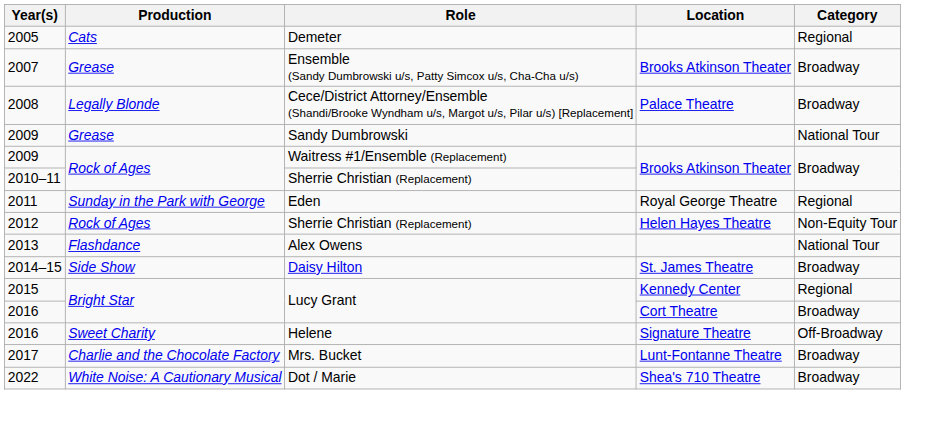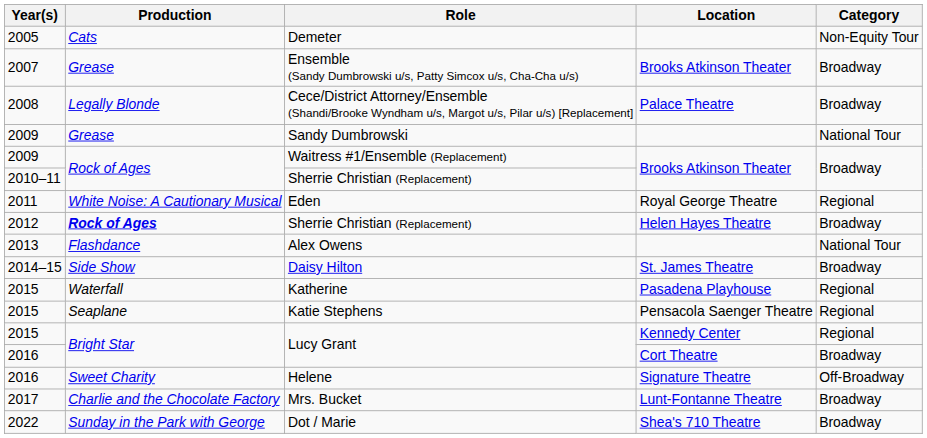(825, 37) Regional -> (869, 37) Non-Equity Tour
(167, 201) Sunday in the Park with George -> (175, 201) White Noise: A Cautionary Musical
(109, 223) normal -> (112, 223) bold
(847, 223) Non-Equity Tour -> (850, 223) Broadway
+ row: (23, 289)
+ row: (23, 311)
(175, 378) White Noise: A Cautionary Musical -> (167, 422) Sunday in the Park with George
